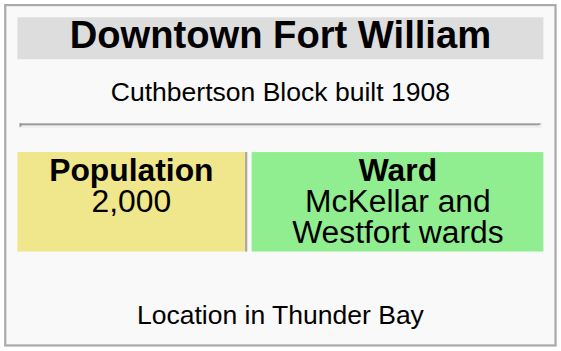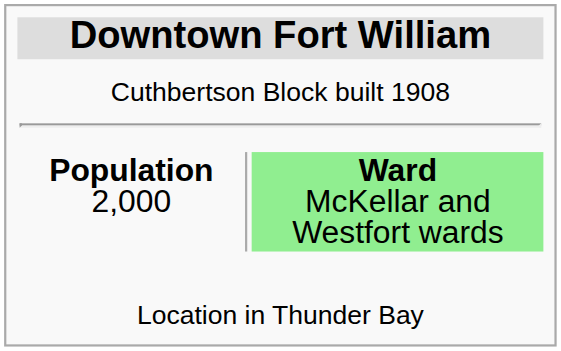(131, 185) khaki background -> (131, 185) no background
